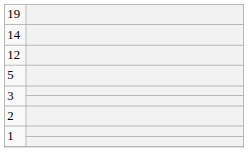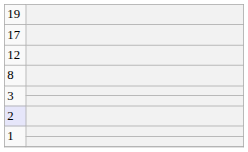(14, 34) 14 -> (14, 34) 17
(11, 75) 5 -> (11, 75) 8
(11, 116) no background -> (11, 116) lavender background
